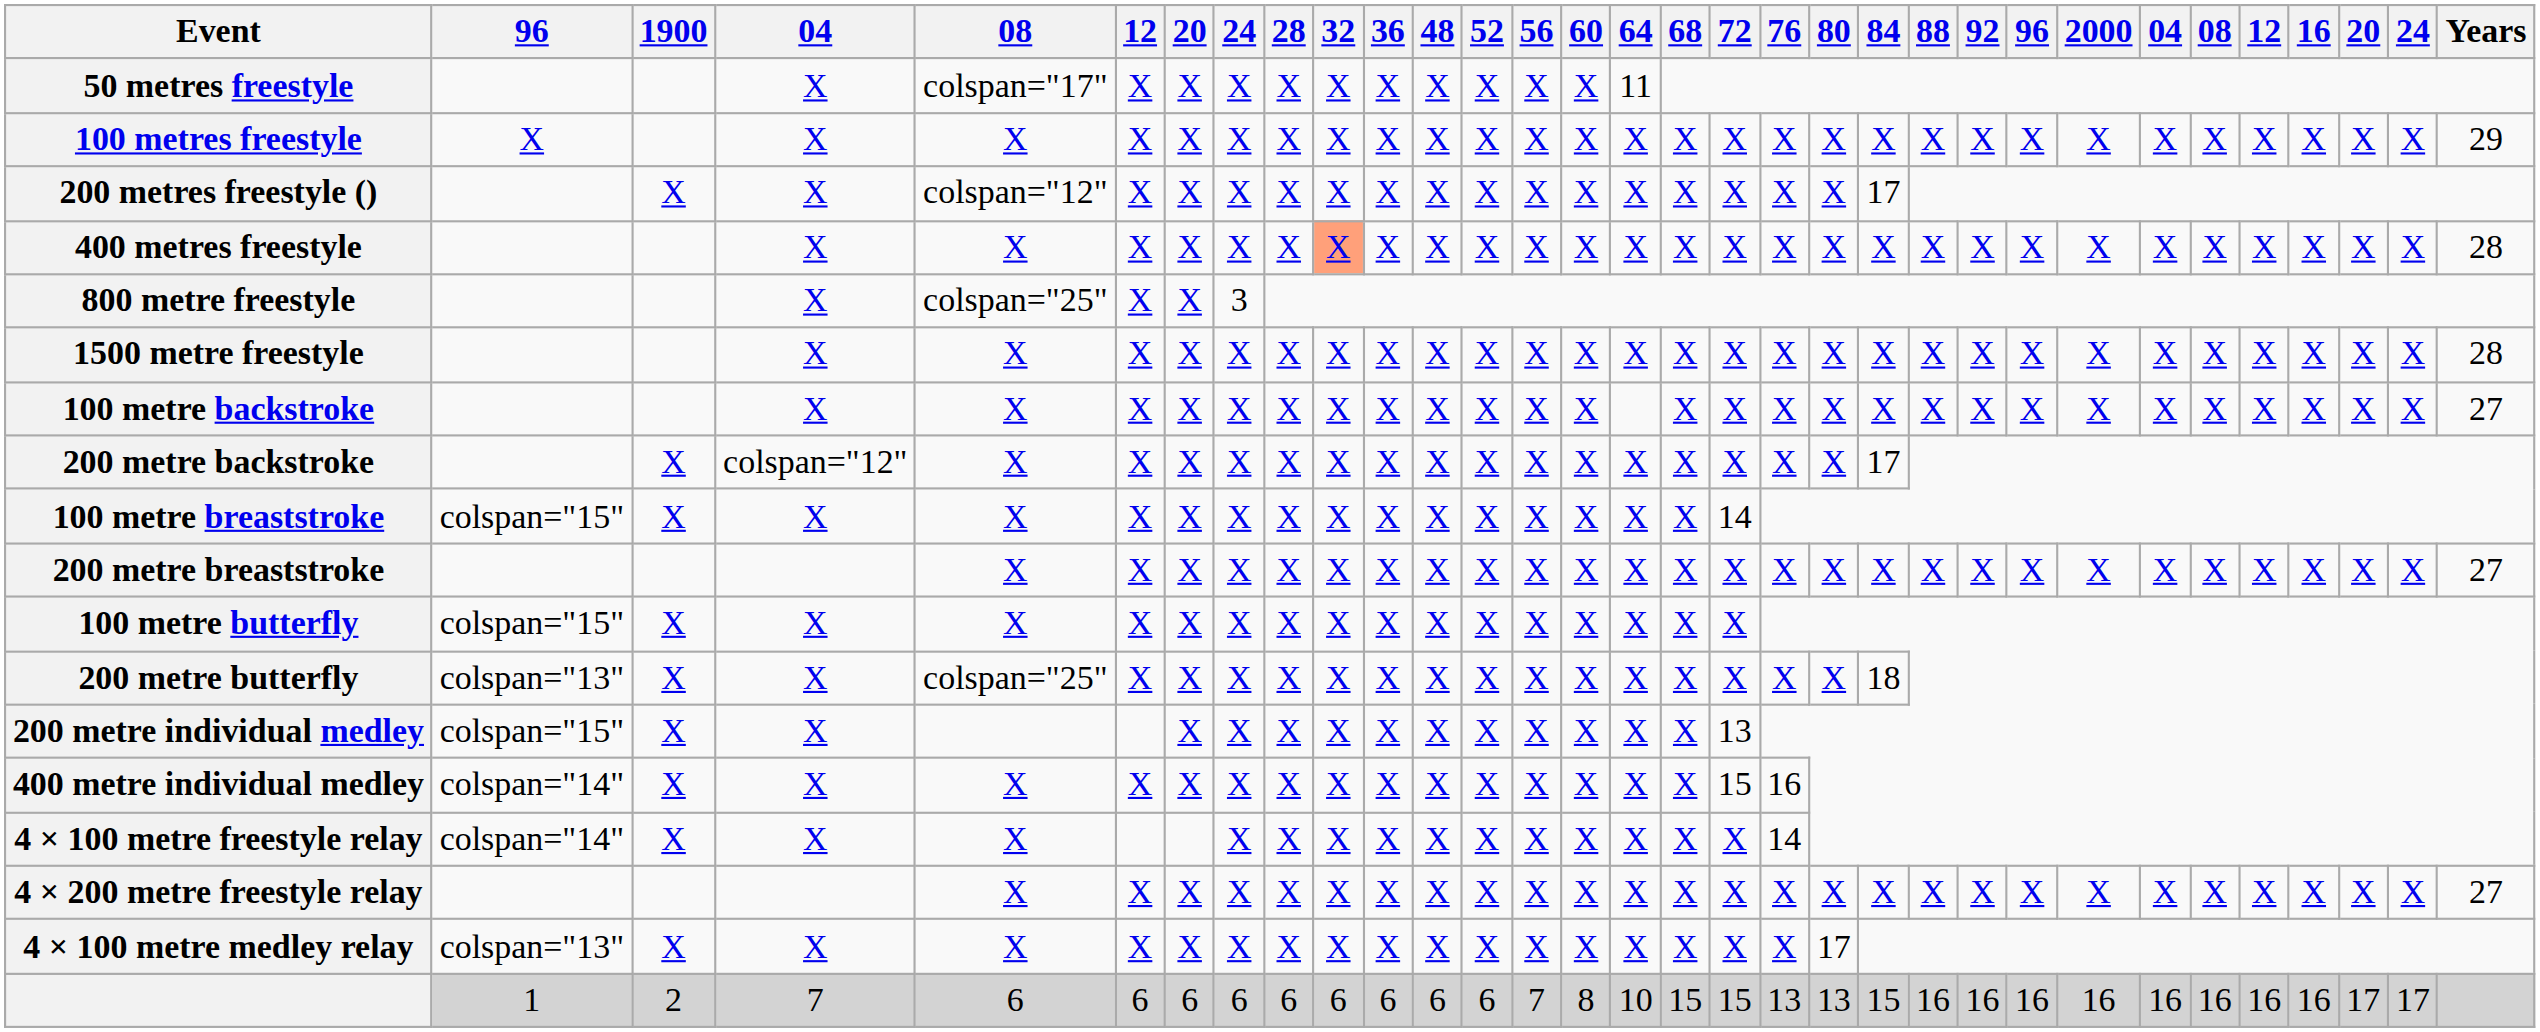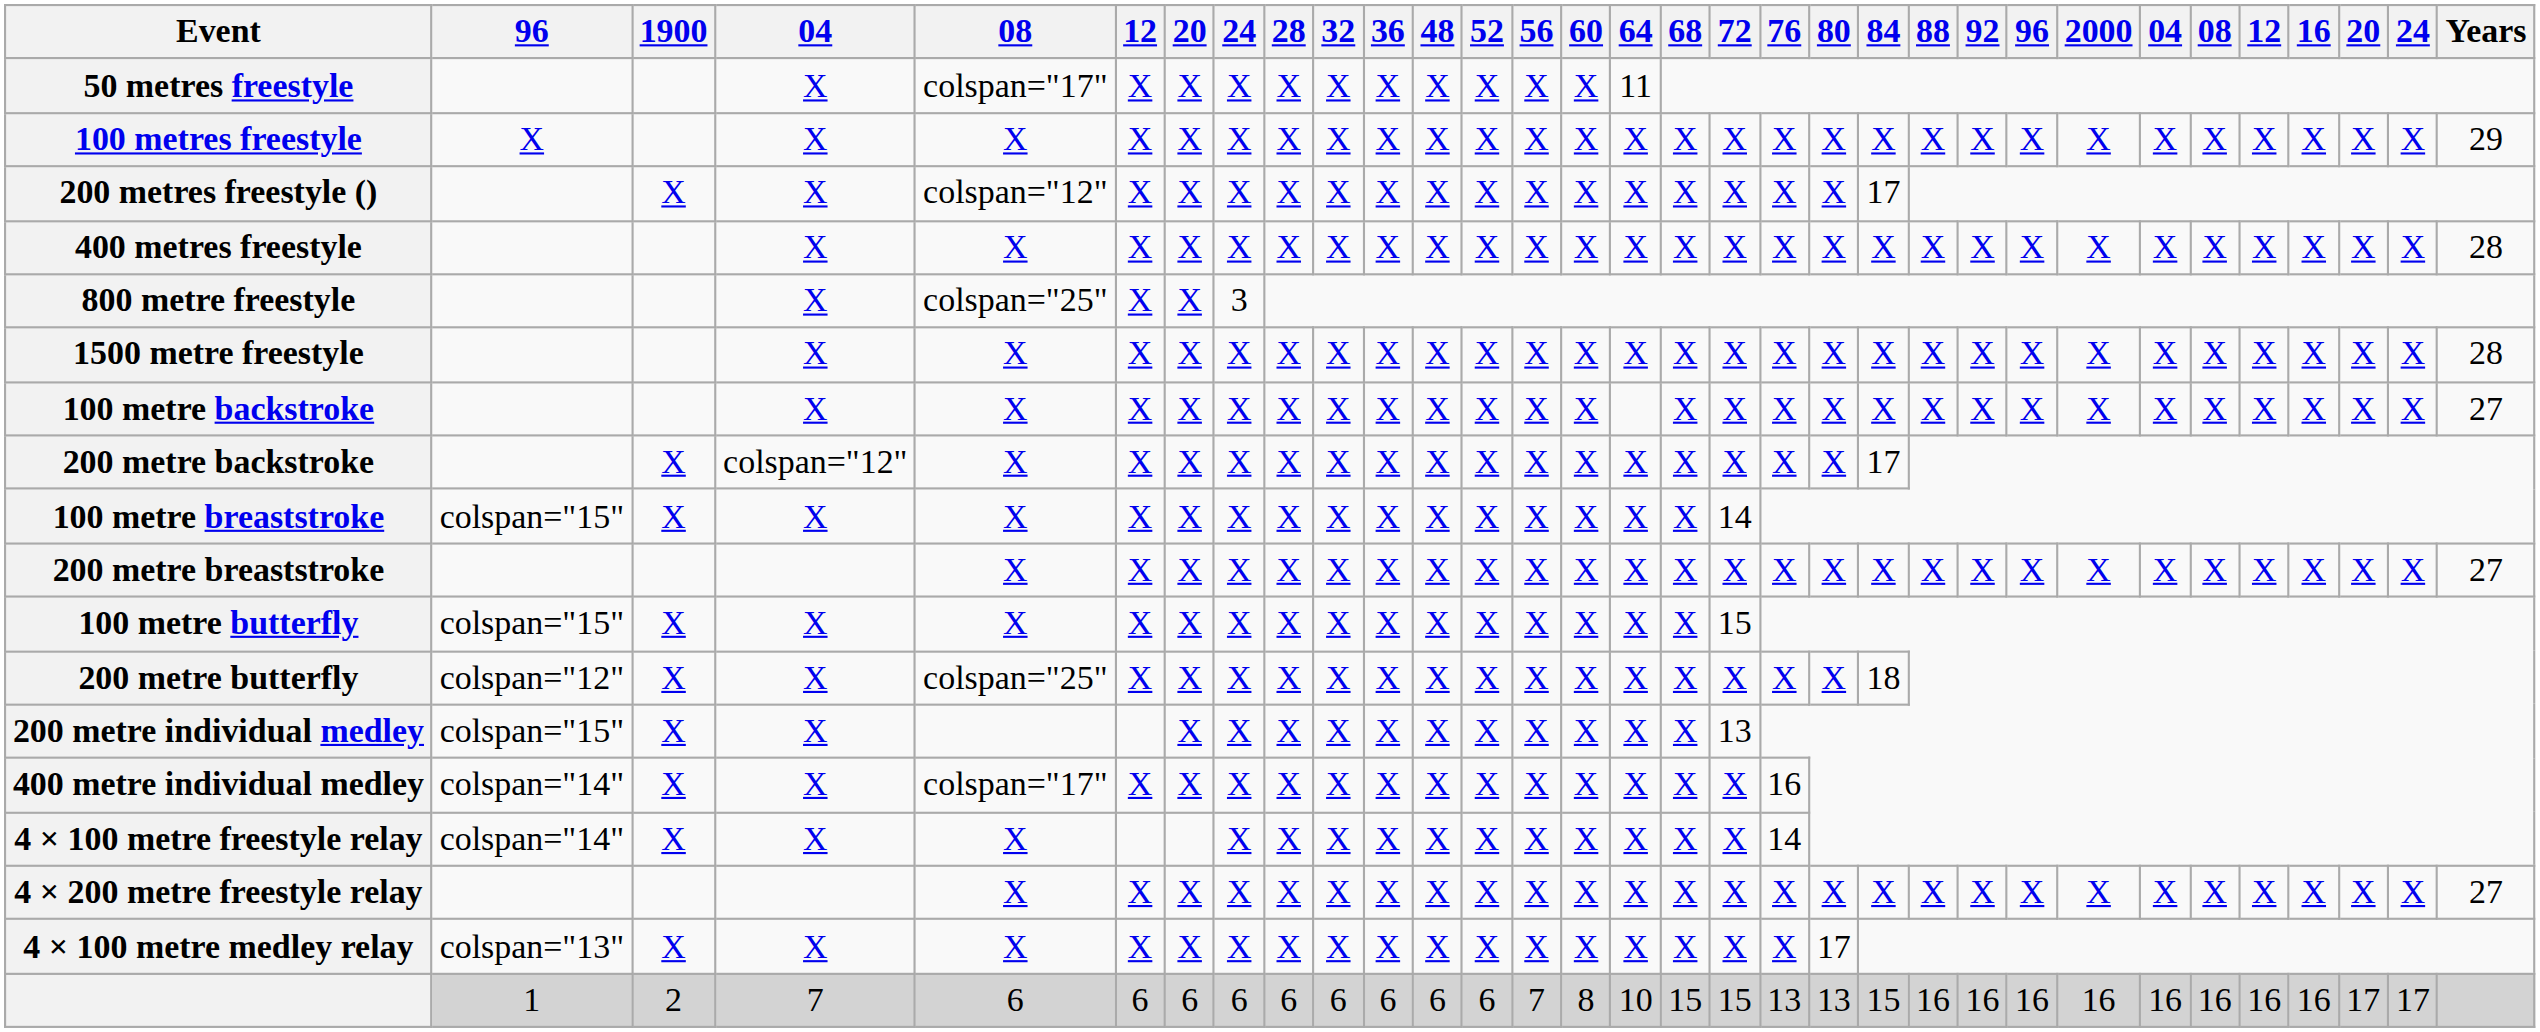(1338, 246) lightsalmon background -> (1338, 246) no background
(1735, 623) X -> (1735, 623) 15
(532, 676) colspan="13" -> (532, 676) colspan="12"
(1015, 784) X -> (1015, 784) colspan="17"
(1735, 784) 15 -> (1735, 784) X
